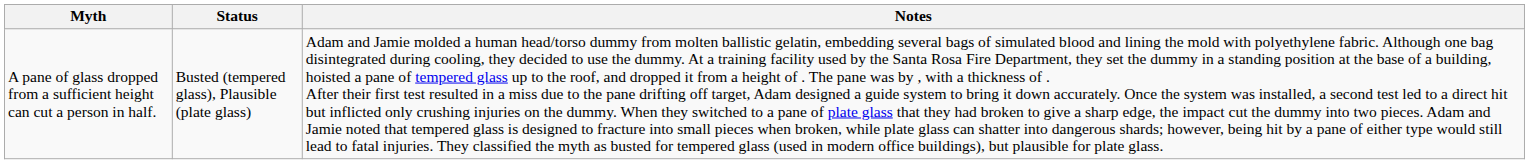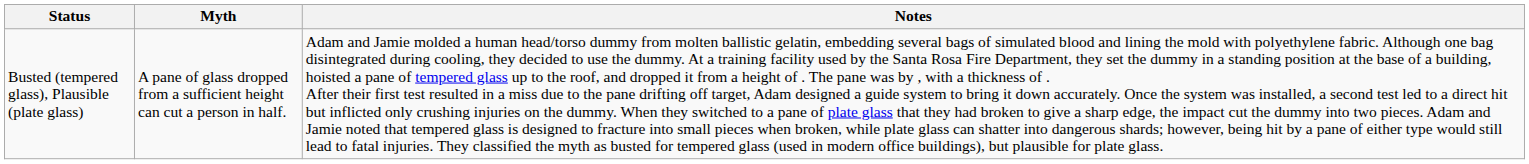columns swapped: (88, 16) <-> (237, 16)
